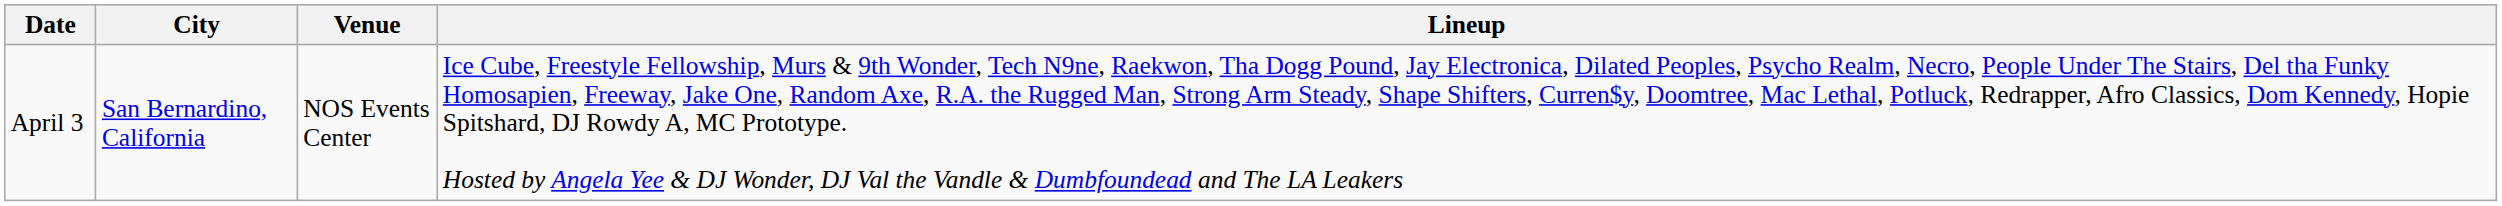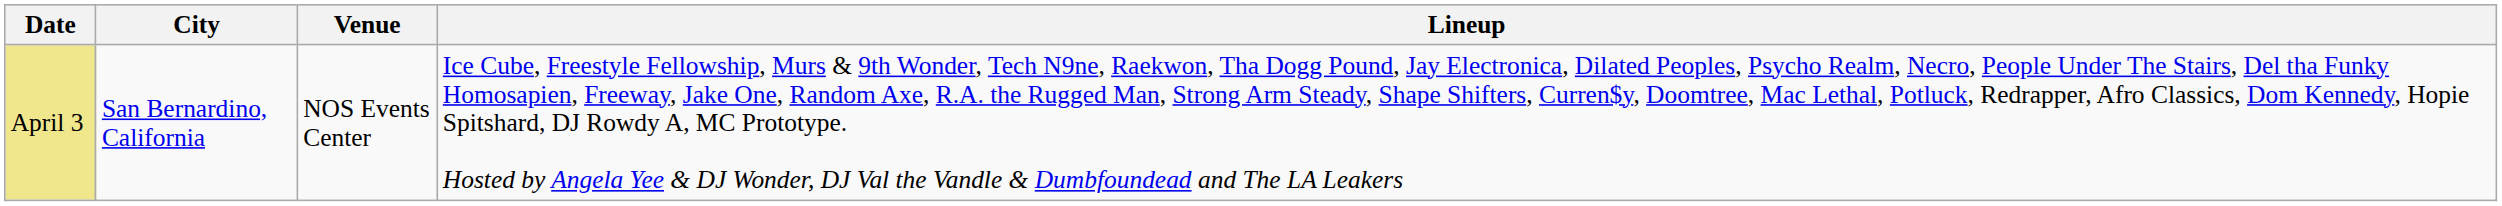(47, 122) no background -> (47, 122) khaki background
